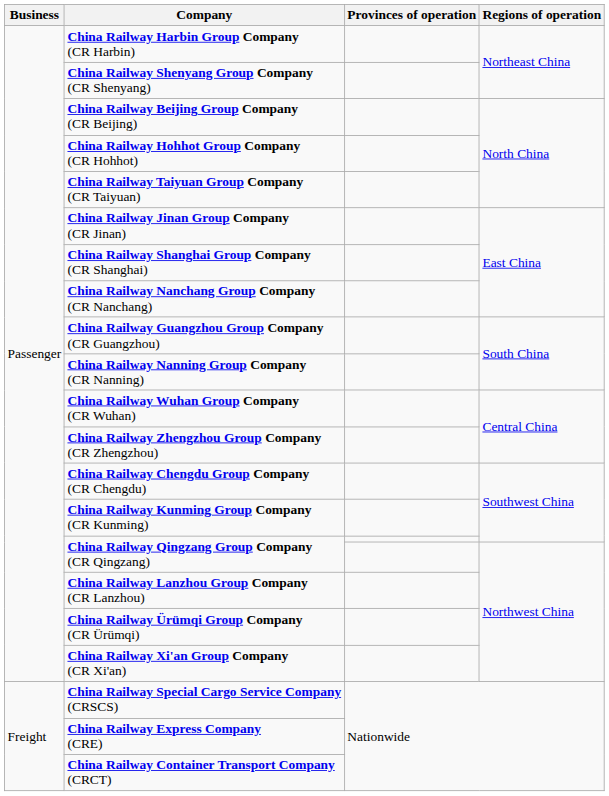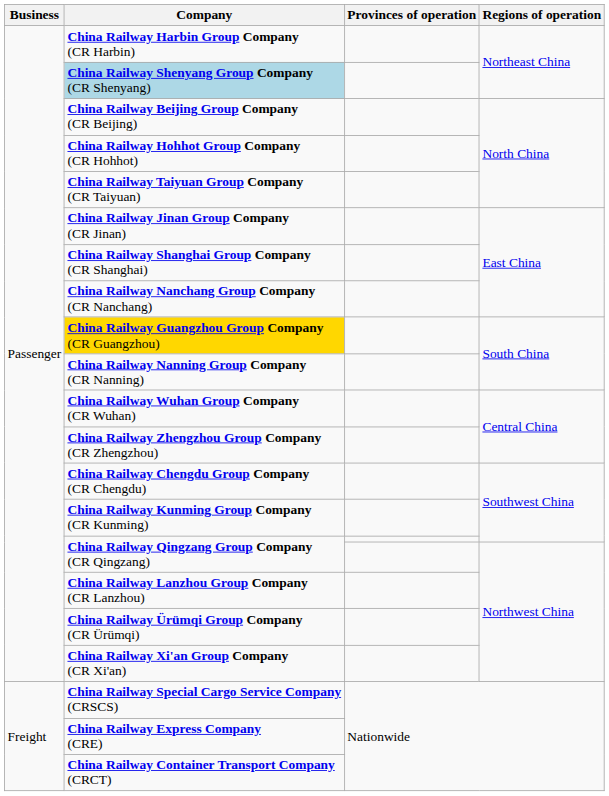(190, 80) no background -> (190, 80) lightblue background
(195, 335) no background -> (195, 335) gold background
